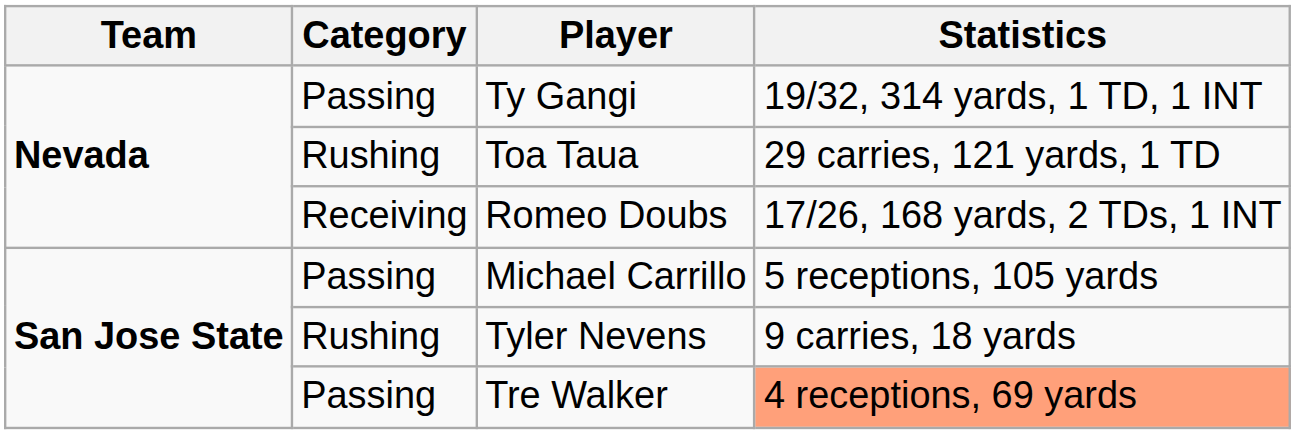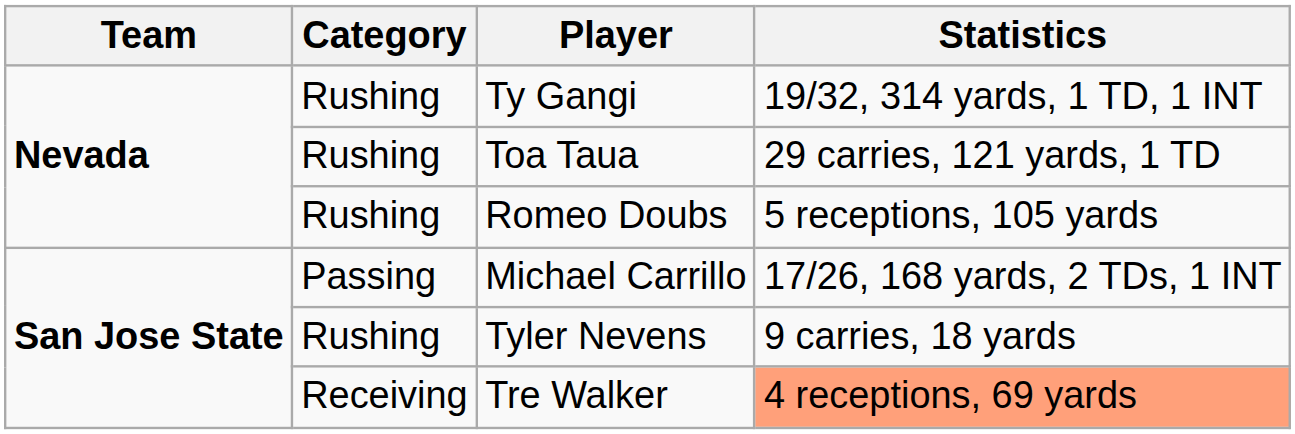(369, 95) Passing -> (371, 95) Rushing
(384, 215) Receiving -> (371, 215) Rushing
(1023, 215) 17/26, 168 yards, 2 TDs, 1 INT -> (961, 215) 5 receptions, 105 yards
(961, 276) 5 receptions, 105 yards -> (1023, 276) 17/26, 168 yards, 2 TDs, 1 INT
(369, 396) Passing -> (384, 396) Receiving
